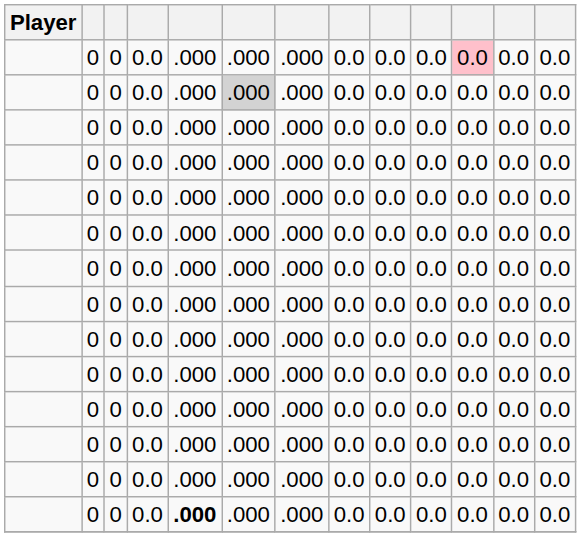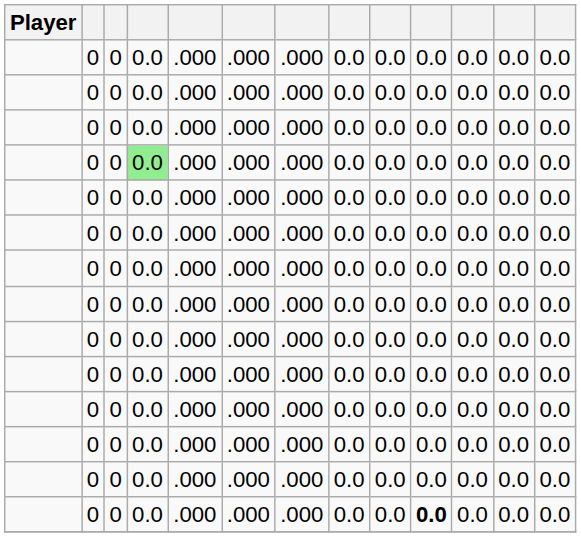(473, 58) pink background -> (473, 58) no background
(248, 93) lightgrey background -> (248, 93) no background
(148, 163) no background -> (148, 163) lightgreen background
(195, 514) bold -> (195, 514) normal
(431, 514) normal -> (431, 514) bold
